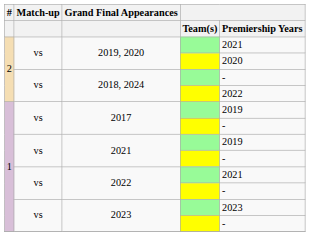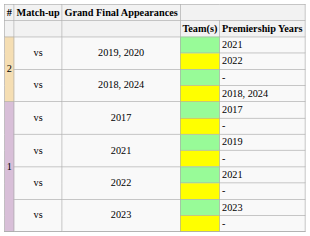(232, 61) 2020 -> (232, 61) 2022
(232, 93) 2022 -> (245, 93) 2018, 2024
(232, 110) 2019 -> (232, 110) 2017
